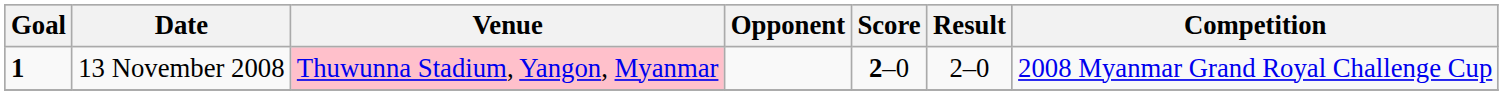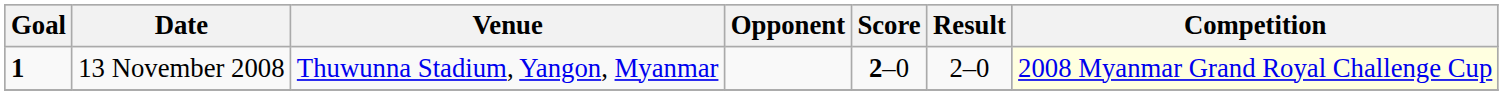(508, 68) pink background -> (508, 68) no background
(1255, 68) no background -> (1255, 68) lightyellow background
